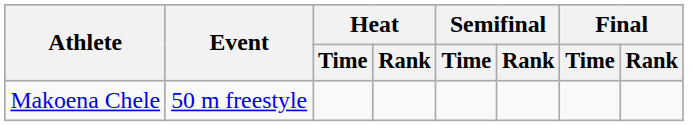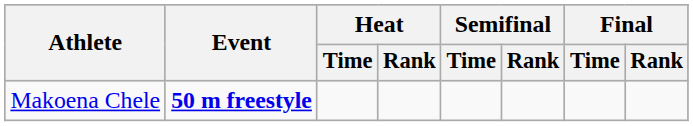(239, 100) normal -> (242, 100) bold
